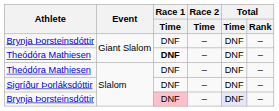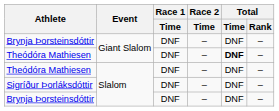(170, 56) bold -> (170, 56) normal
(234, 56) normal -> (234, 56) bold
(170, 99) pink background -> (170, 99) no background
(234, 99) lavender background -> (234, 99) no background
